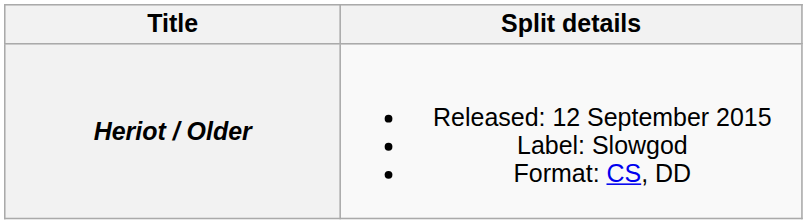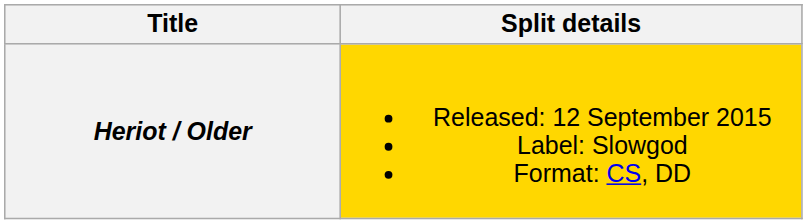(571, 145) no background -> (571, 145) gold background
